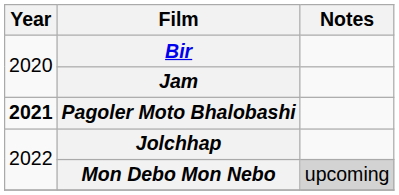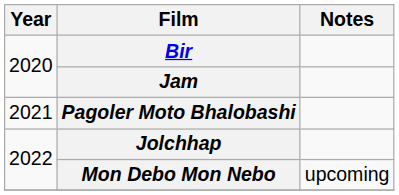(31, 112) bold -> (31, 112) normal
(347, 174) lightgrey background -> (347, 174) no background
